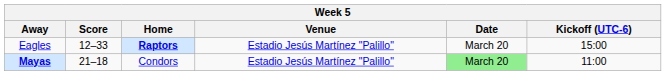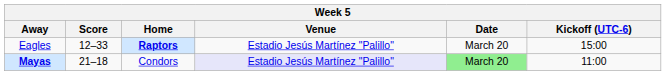(321, 62) no background -> (321, 62) lavender background
